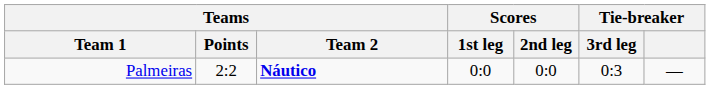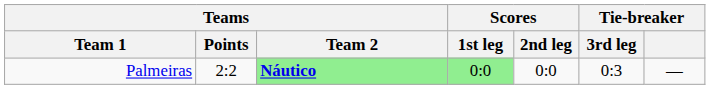(288, 71) no background -> (288, 71) lightgreen background
(480, 71) no background -> (480, 71) lightgreen background
